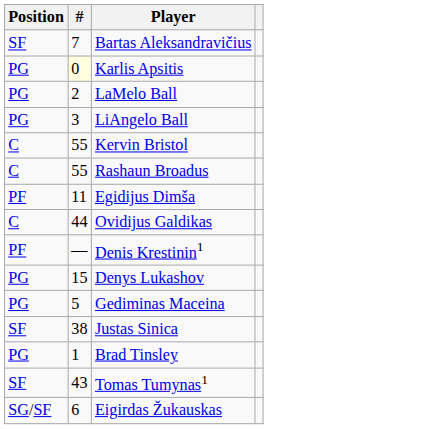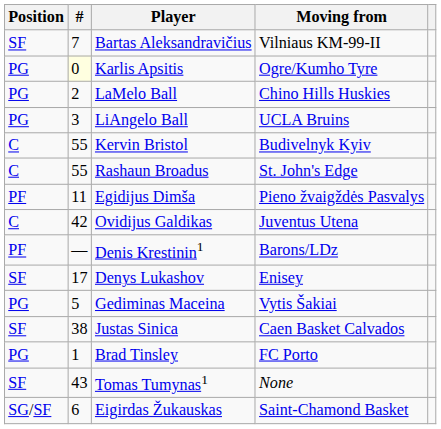+ column: (342, 17)
(79, 222) 44 -> (79, 222) 42
(19, 277) PG -> (17, 277) SF
(79, 277) 15 -> (79, 277) 17
